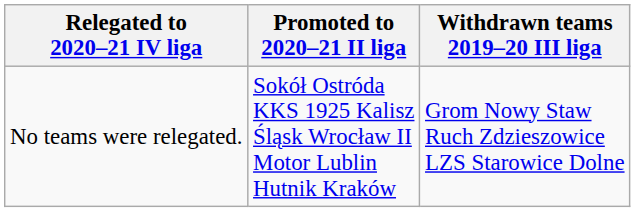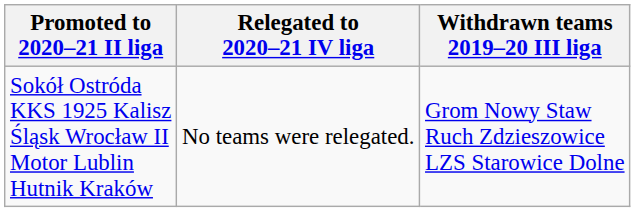columns swapped: (334, 35) <-> (126, 35)
